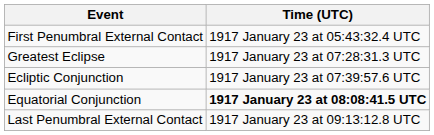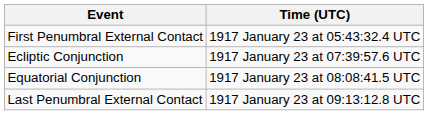- row: (56, 57)
(318, 99) bold -> (315, 78) normal
